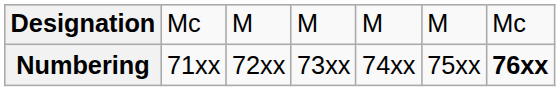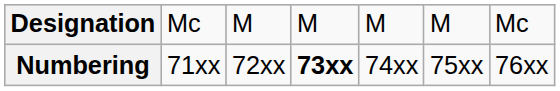(324, 64) normal -> (325, 64) bold
(520, 64) bold -> (522, 64) normal
